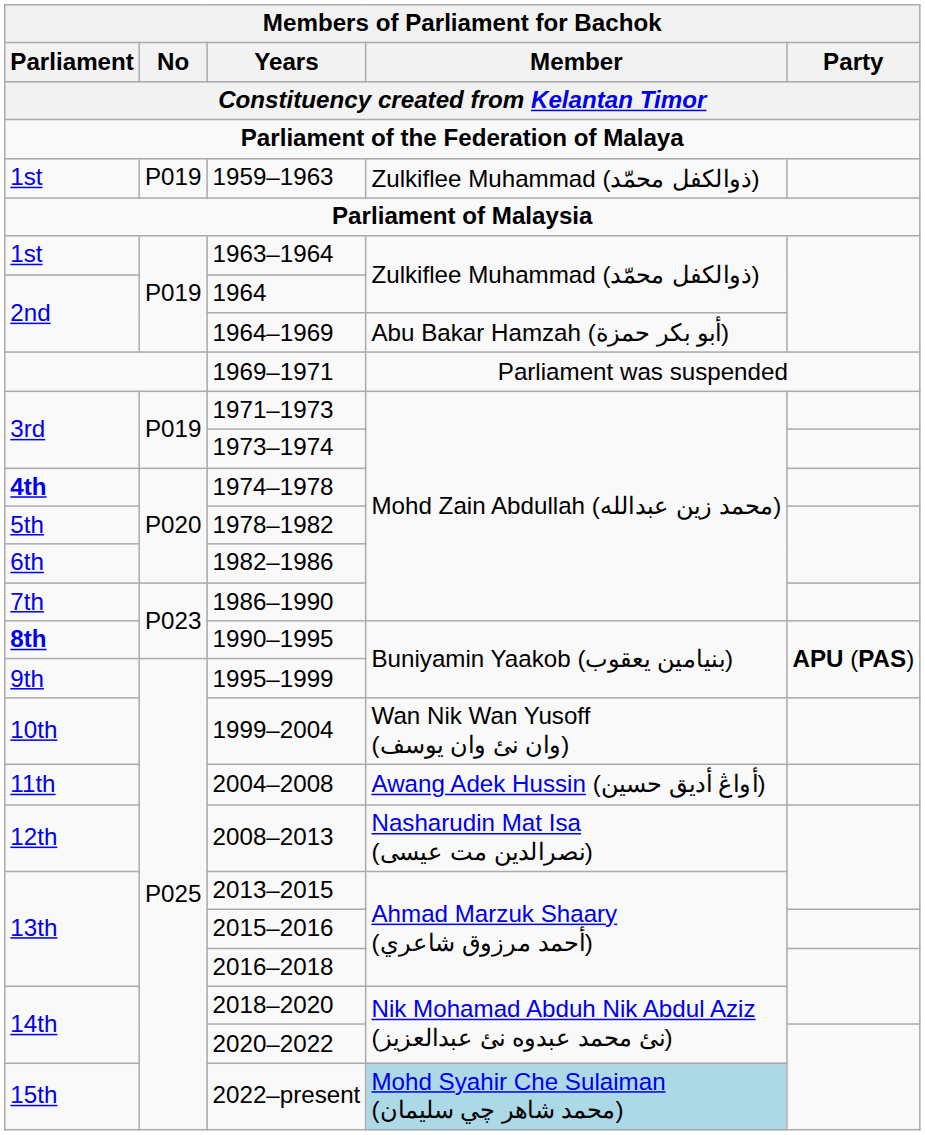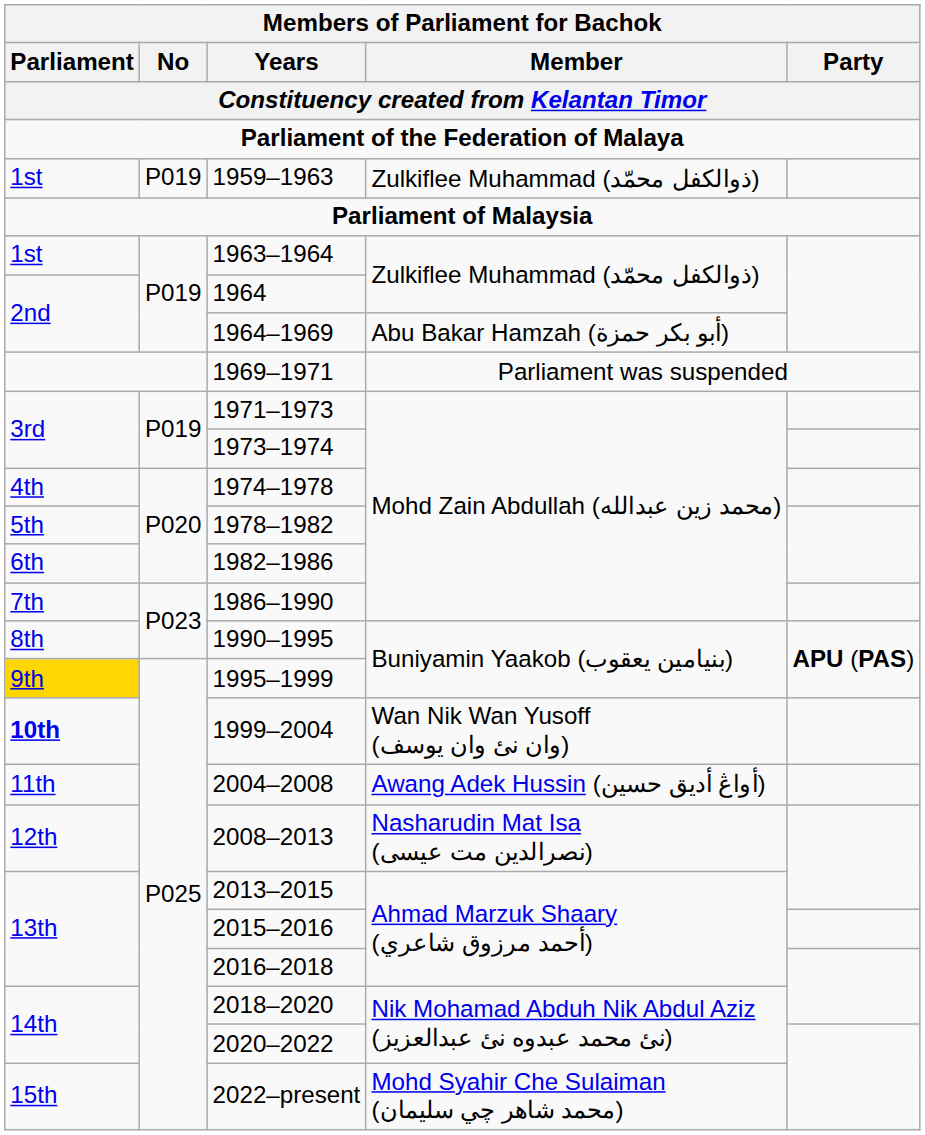(28, 486) bold -> (27, 486) normal
(28, 639) bold -> (27, 639) normal
(27, 678) no background -> (27, 678) gold background
(34, 730) normal -> (35, 730) bold
(519, 1096) lightblue background -> (519, 1096) no background
